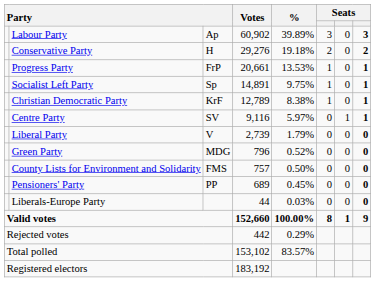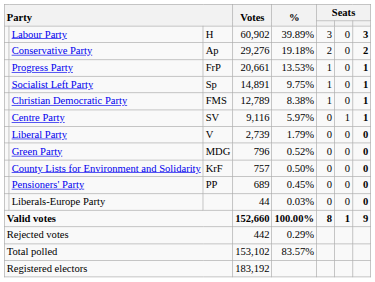(212, 34) Ap -> (209, 34) H
(209, 51) H -> (212, 51) Ap
(214, 101) KrF -> (216, 101) FMS
(216, 168) FMS -> (214, 168) KrF
